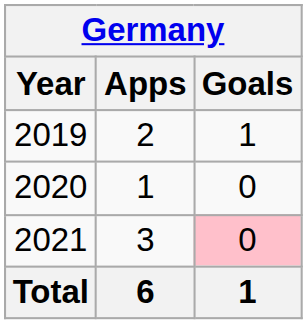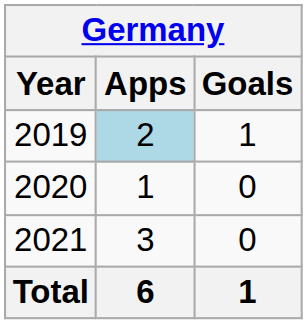(145, 135) no background -> (145, 135) lightblue background
(247, 239) pink background -> (247, 239) no background
